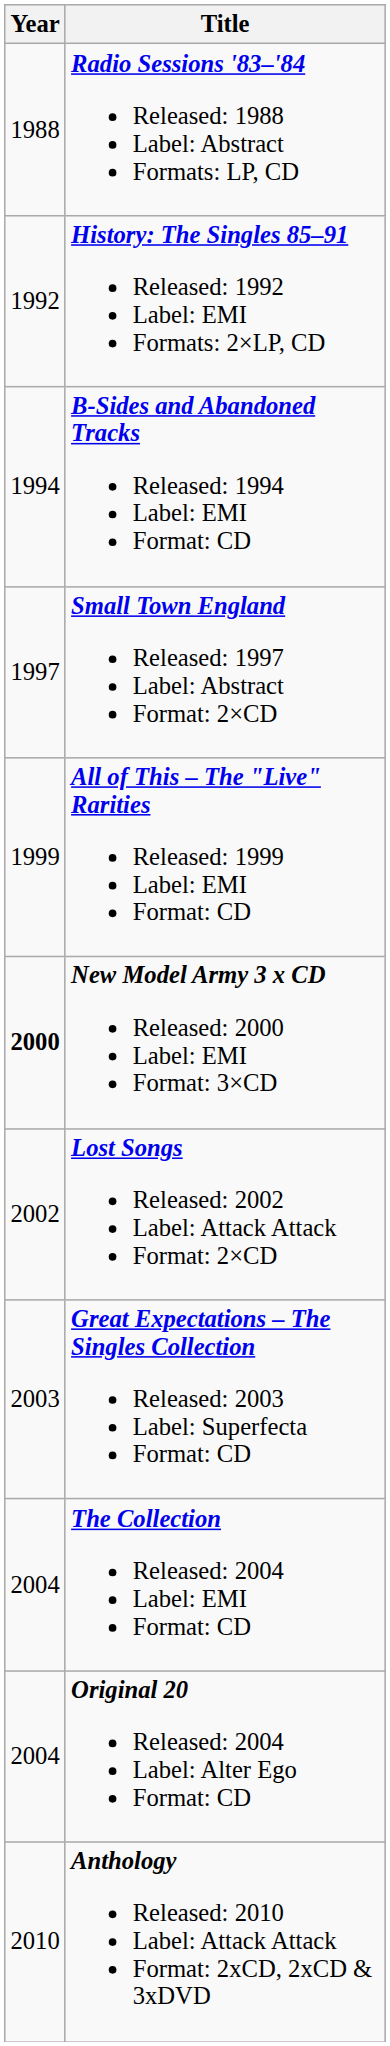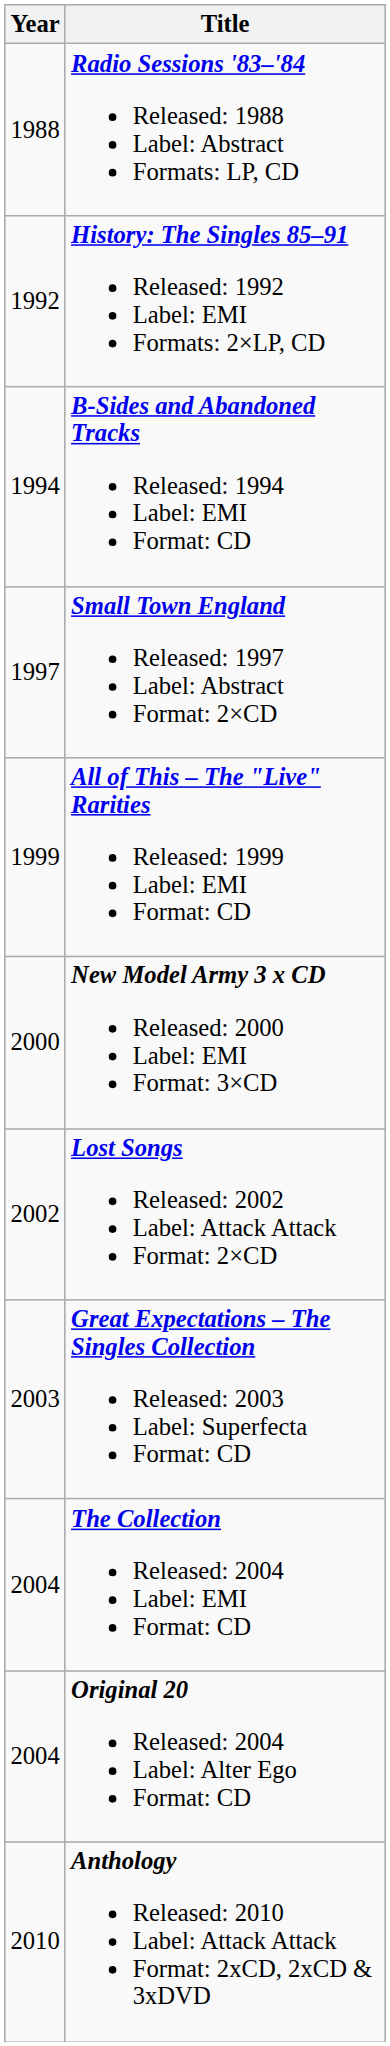(35, 1042) bold -> (35, 1042) normal
